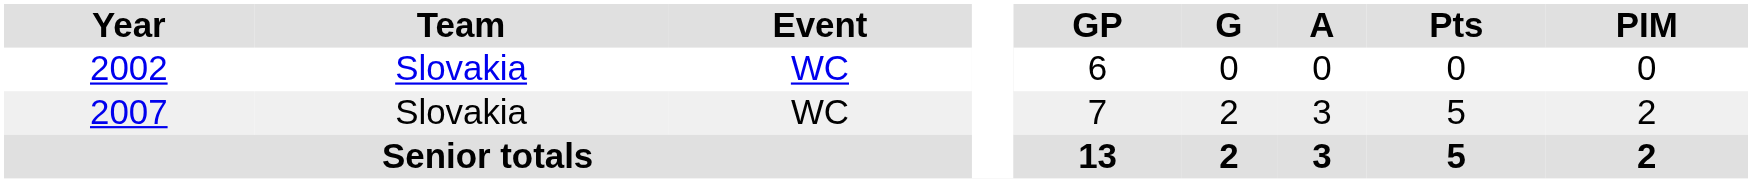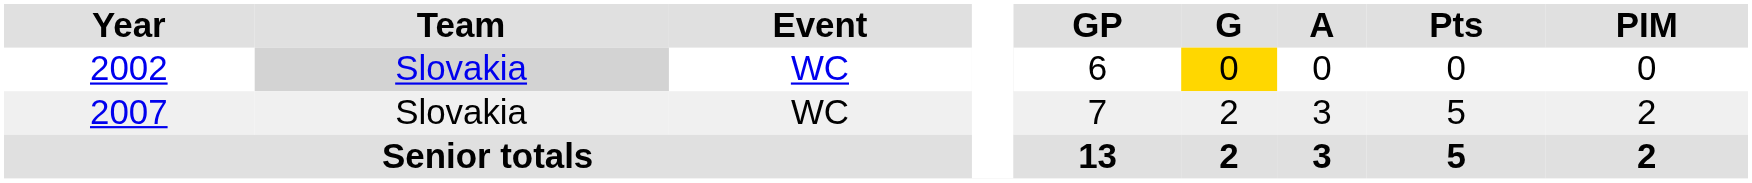(461, 68) no background -> (461, 68) lightgrey background
(1229, 68) no background -> (1229, 68) gold background
